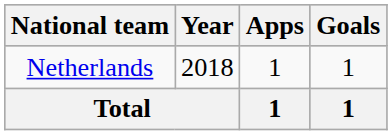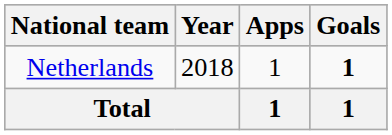(348, 66) normal -> (348, 66) bold
